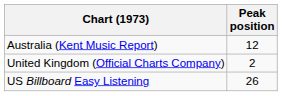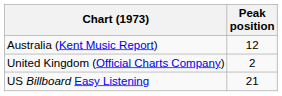(252, 81) 26 -> (252, 81) 21
